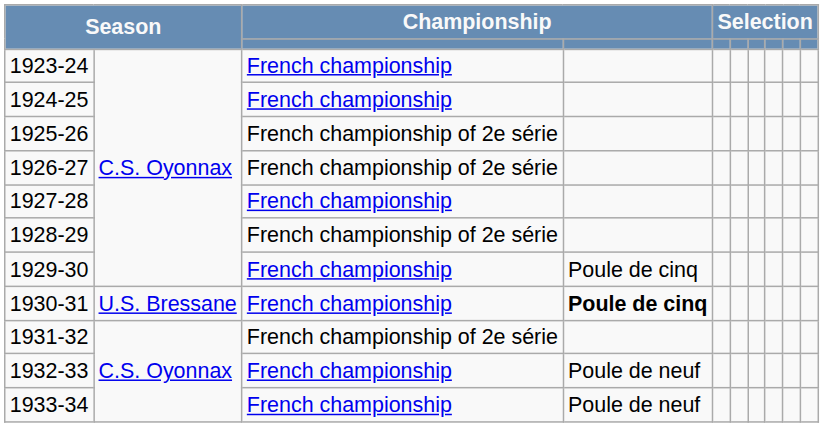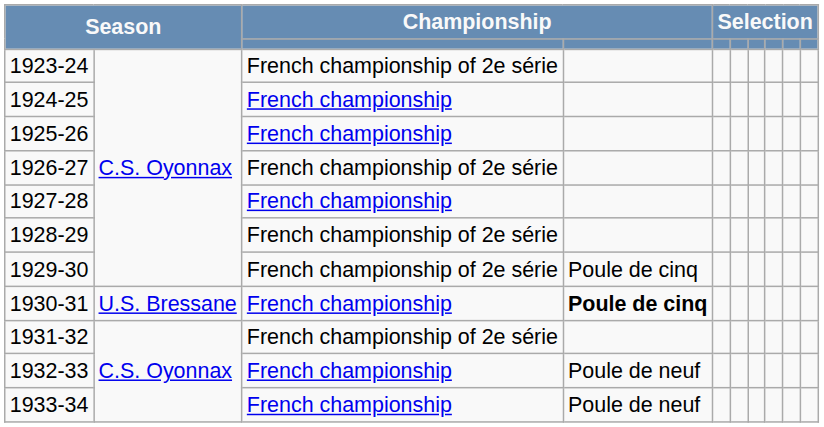(349, 66) French championship -> (402, 66) French championship of 2e série
(402, 134) French championship of 2e série -> (349, 134) French championship
(349, 269) French championship -> (402, 269) French championship of 2e série
